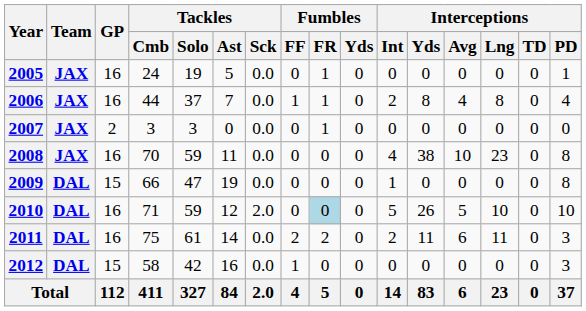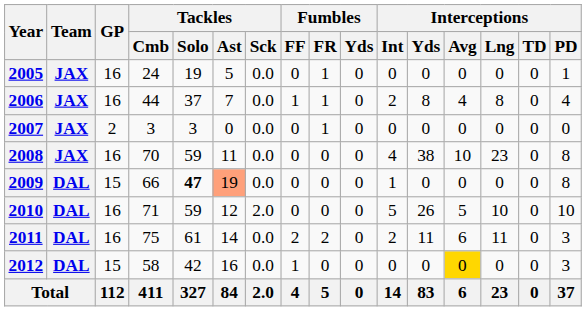(193, 182) normal -> (193, 182) bold
(229, 182) no background -> (229, 182) lightsalmon background
(325, 210) lightblue background -> (325, 210) no background
(462, 264) no background -> (462, 264) gold background
